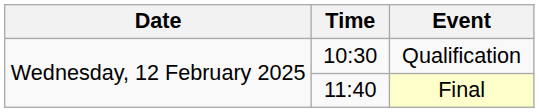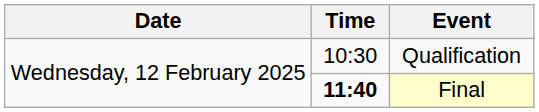(350, 90) normal -> (350, 90) bold
